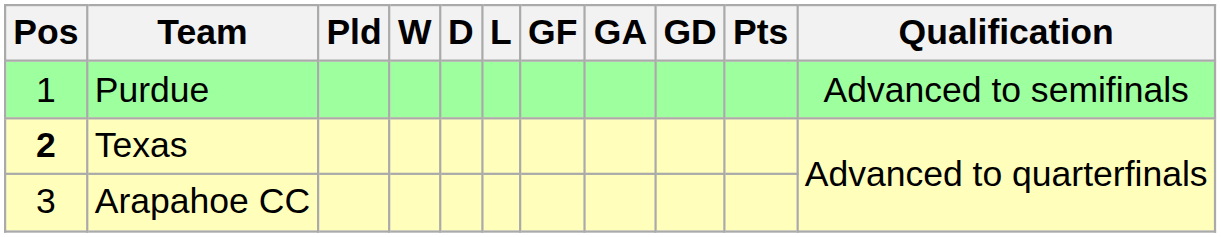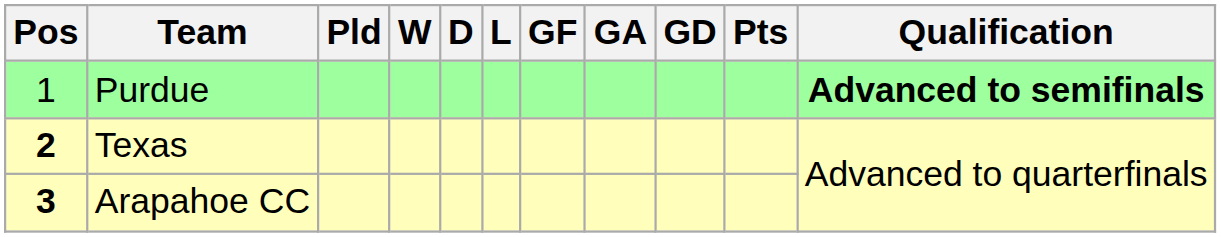(1006, 88) normal -> (1006, 88) bold
(46, 201) normal -> (46, 201) bold
